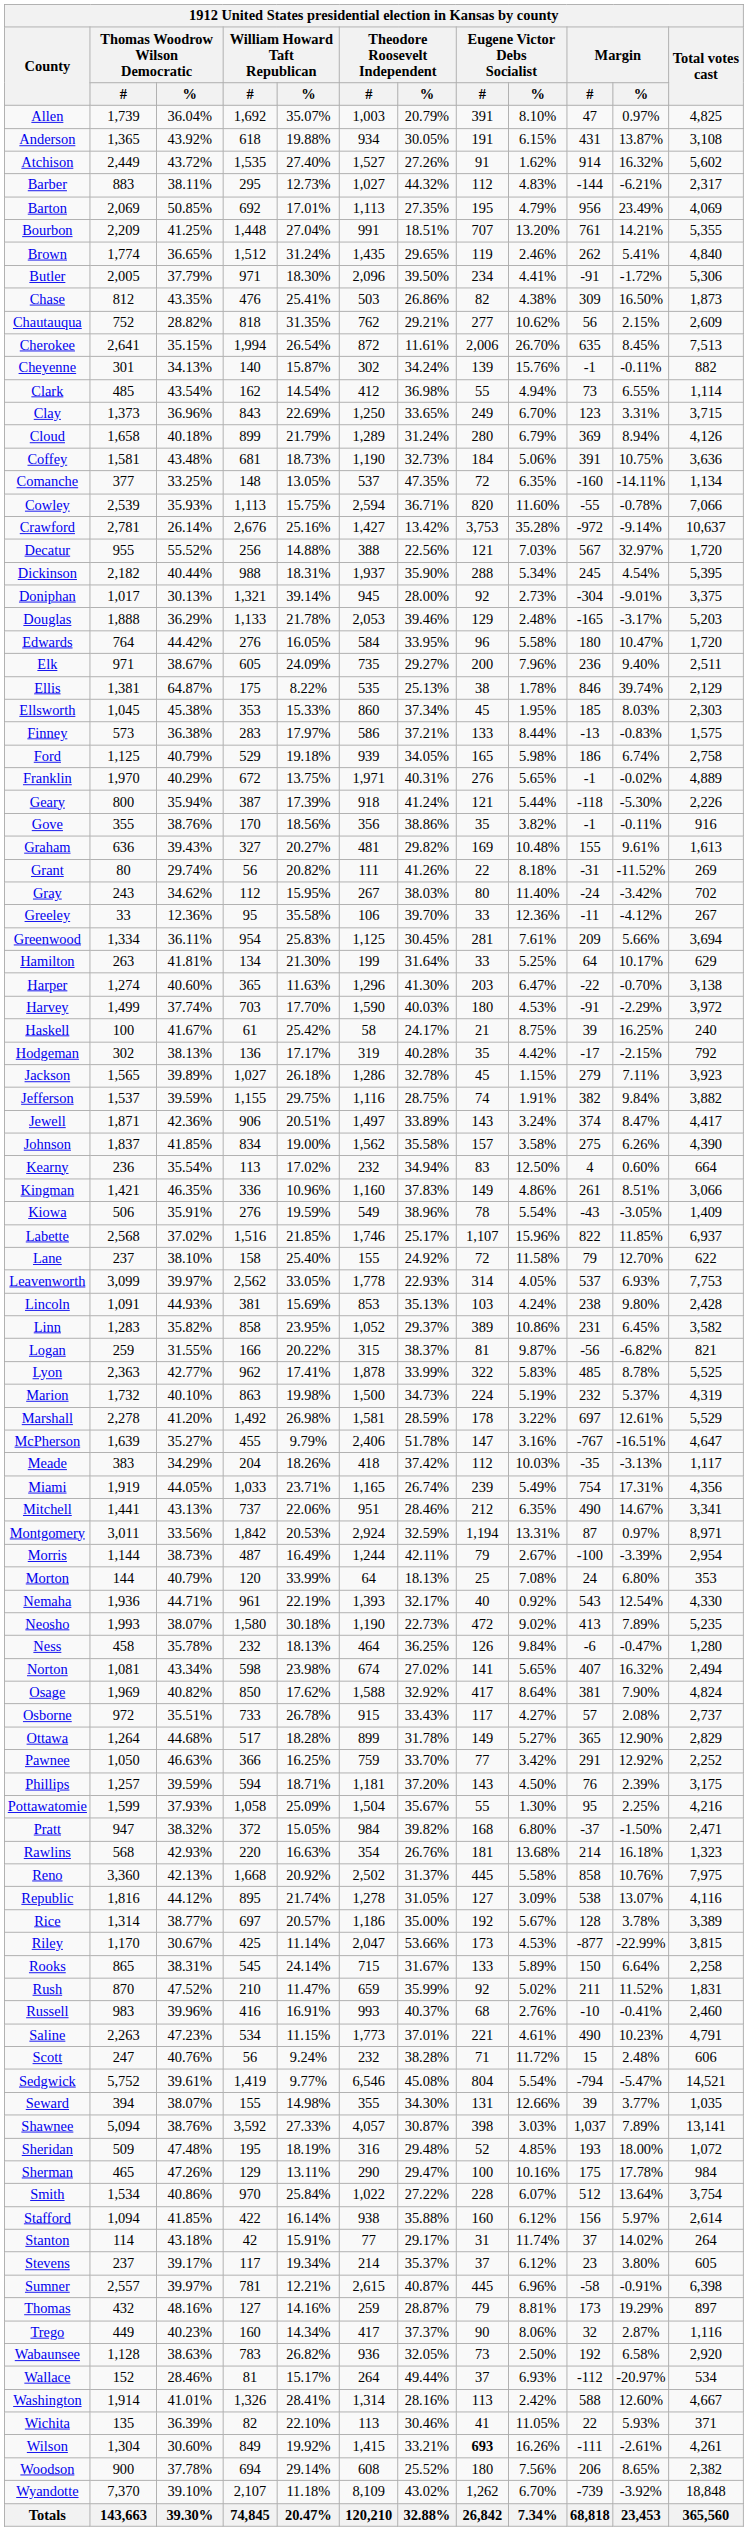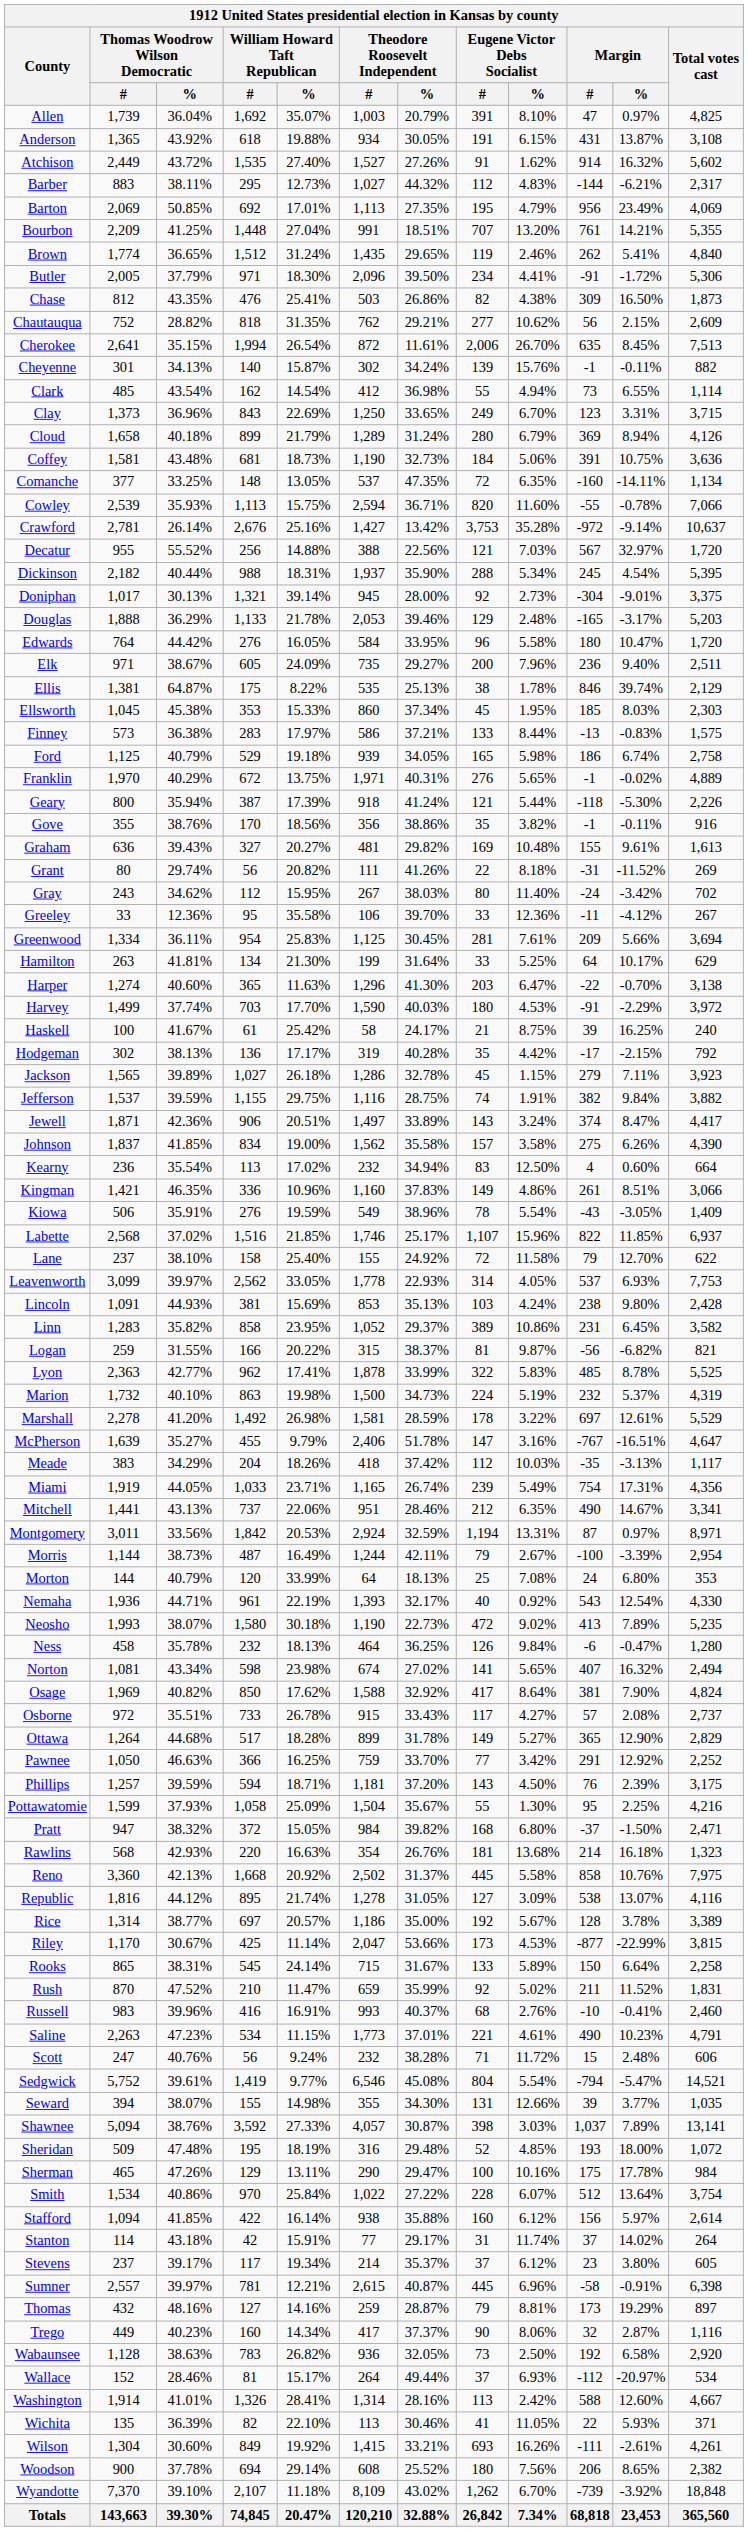(482, 2446) bold -> (482, 2446) normal
